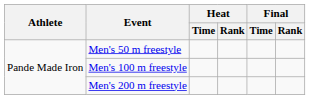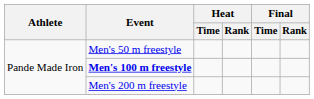(138, 67) normal -> (140, 67) bold
